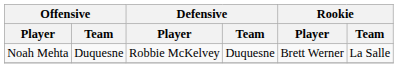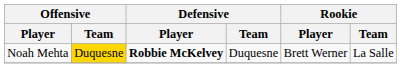(99, 53) no background -> (99, 53) gold background
(174, 53) normal -> (176, 53) bold
